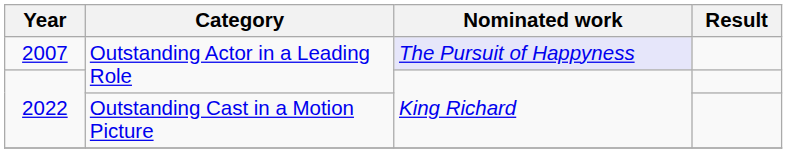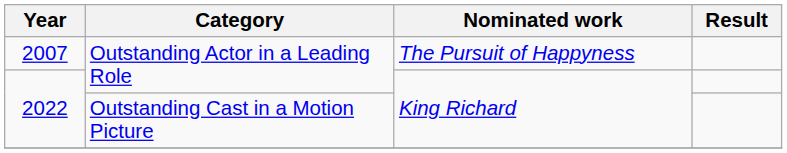(517, 53) lavender background -> (517, 53) no background
